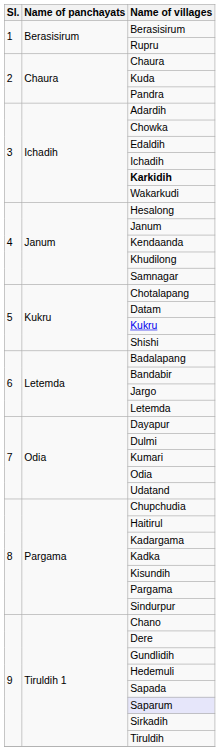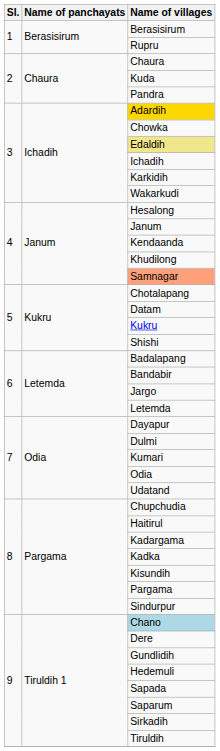(148, 111) no background -> (148, 111) gold background
(148, 144) no background -> (148, 144) khaki background
(151, 177) bold -> (149, 177) normal
(154, 276) no background -> (154, 276) lightsalmon background
(145, 623) no background -> (145, 623) lightblue background
(151, 705) lavender background -> (151, 705) no background
